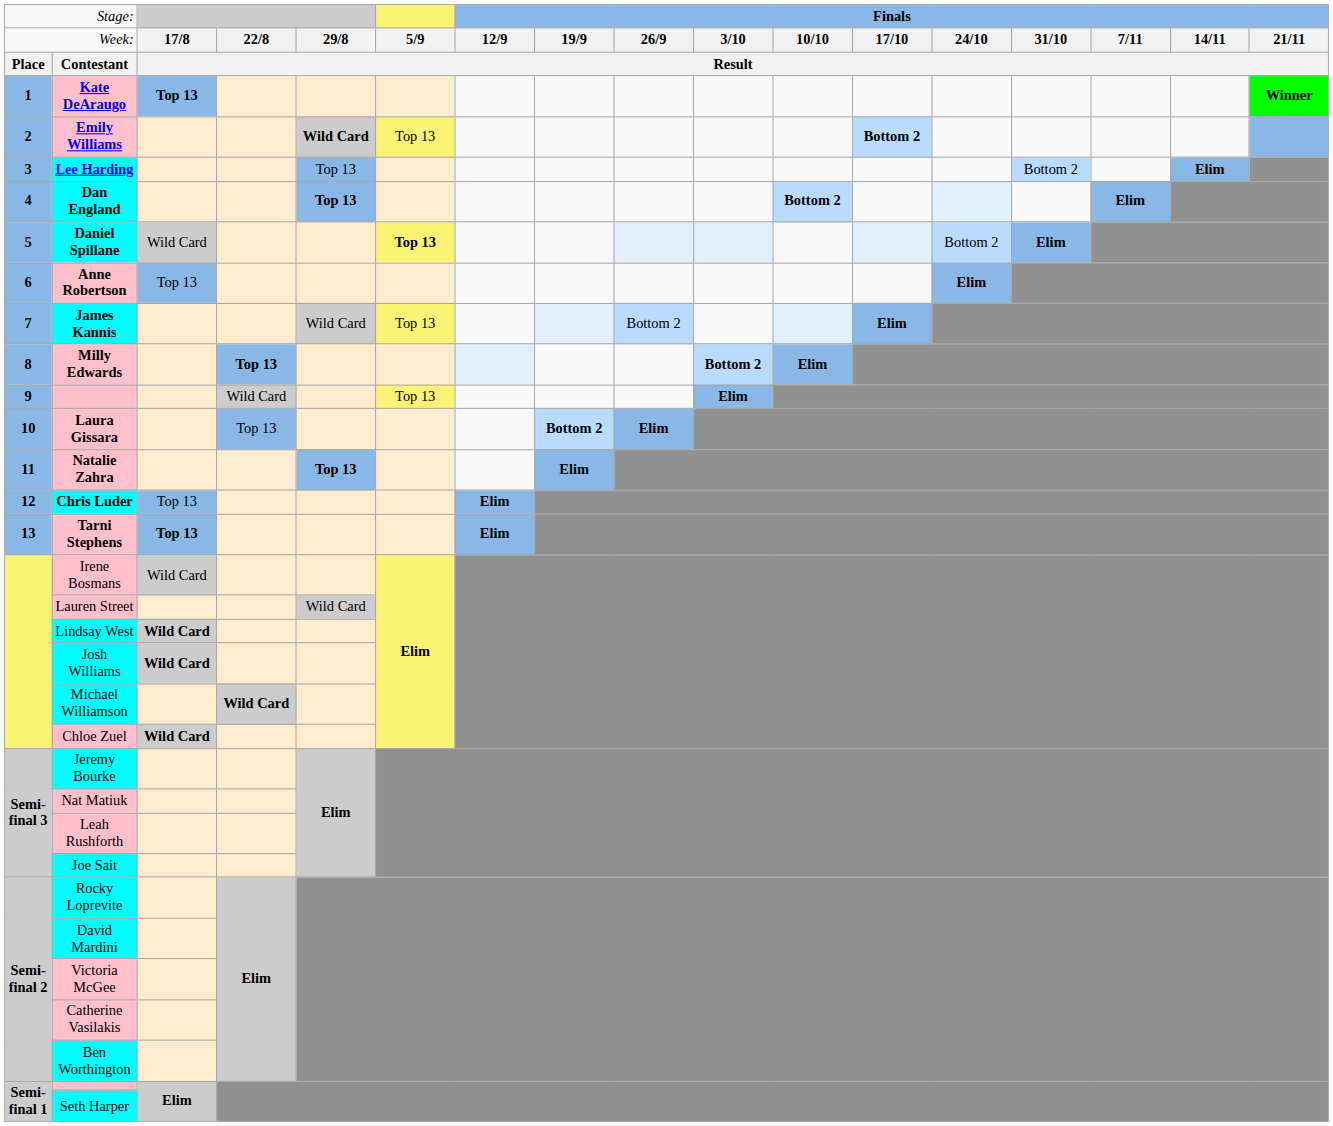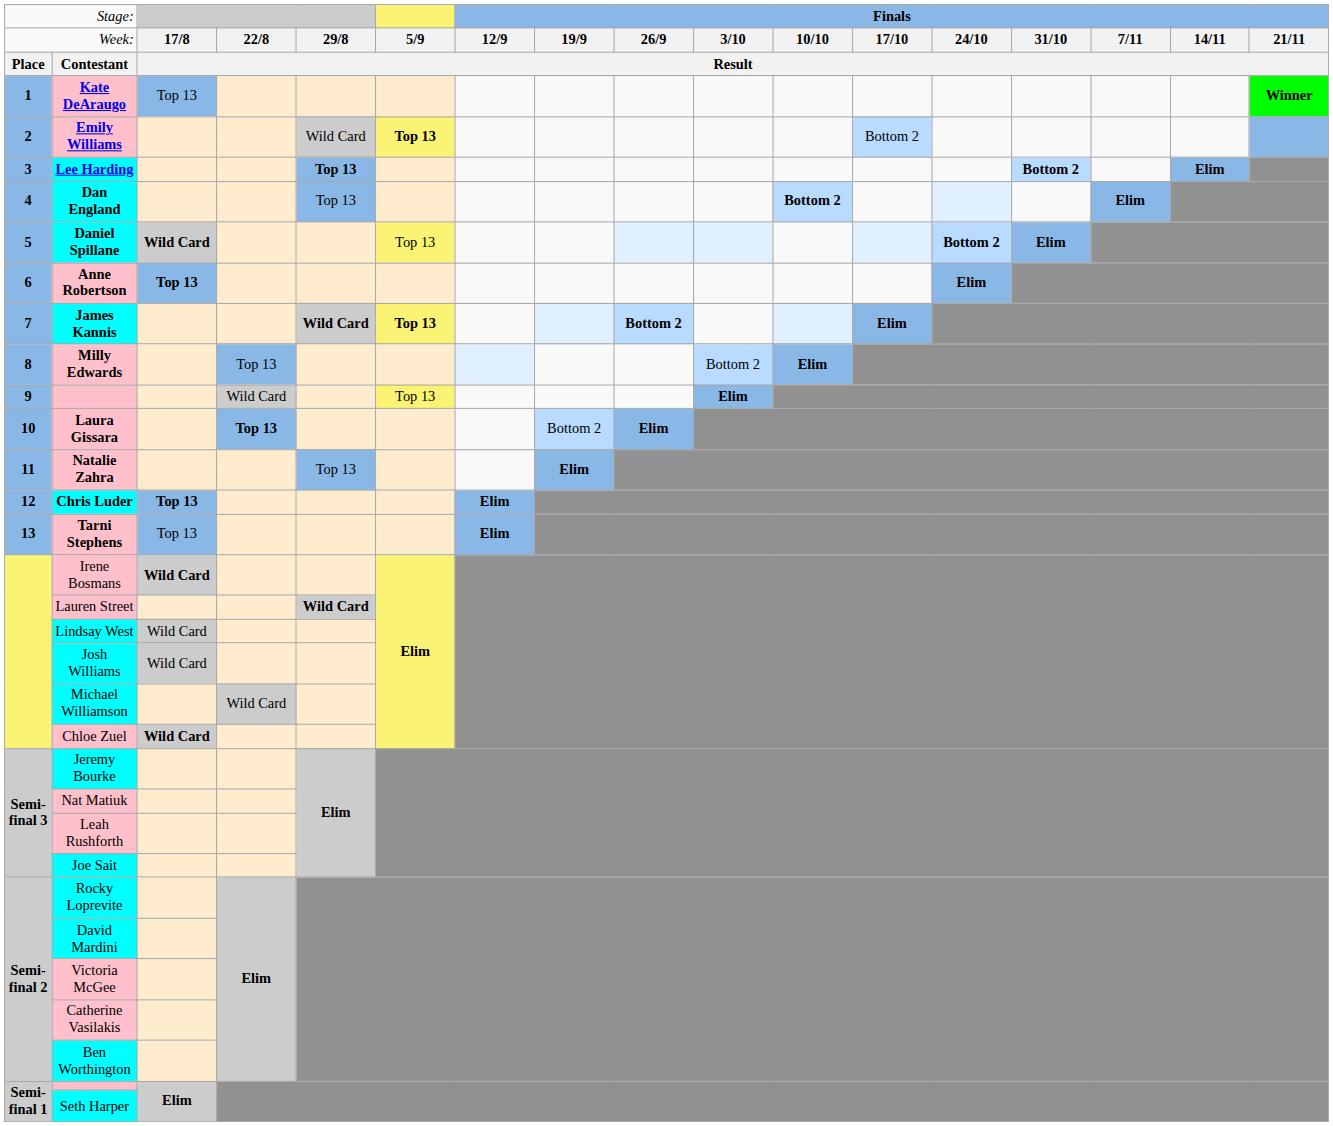(177, 95) bold -> (177, 95) normal
(336, 136) bold -> (336, 136) normal
(415, 136) normal -> (415, 136) bold
(892, 136) bold -> (892, 136) normal
(336, 168) normal -> (336, 168) bold
(1051, 168) normal -> (1051, 168) bold
(336, 201) bold -> (336, 201) normal
(177, 241) normal -> (177, 241) bold
(415, 241) bold -> (415, 241) normal
(971, 241) normal -> (971, 241) bold
(177, 282) normal -> (177, 282) bold
(336, 323) normal -> (336, 323) bold
(415, 323) normal -> (415, 323) bold
(654, 323) normal -> (654, 323) bold
(256, 364) bold -> (256, 364) normal
(733, 364) bold -> (733, 364) normal
(256, 428) normal -> (256, 428) bold
(574, 428) bold -> (574, 428) normal
(336, 469) bold -> (336, 469) normal
(177, 501) normal -> (177, 501) bold
(177, 533) bold -> (177, 533) normal
(177, 574) normal -> (177, 574) bold
(336, 606) normal -> (336, 606) bold
(177, 630) bold -> (177, 630) normal
(177, 662) bold -> (177, 662) normal
(256, 703) bold -> (256, 703) normal
